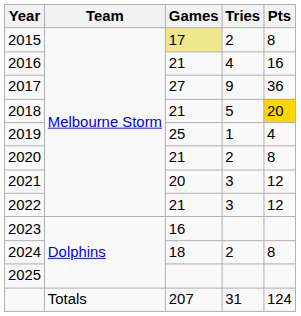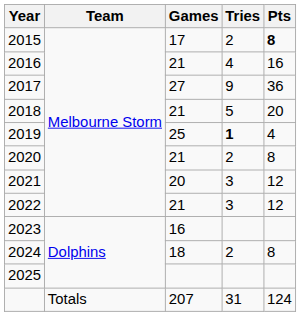(177, 39) khaki background -> (177, 39) no background
(271, 39) normal -> (271, 39) bold
(275, 110) gold background -> (275, 110) no background
(229, 134) normal -> (229, 134) bold
